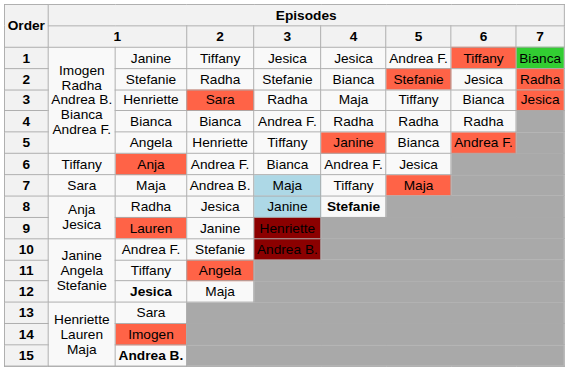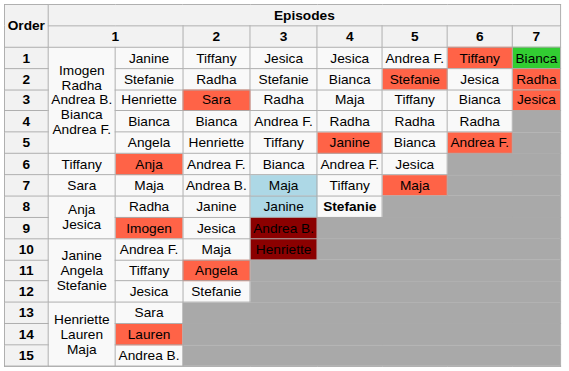(220, 206) Jesica -> (216, 206) Janine
(151, 228) Lauren -> (149, 228) Imogen
(220, 228) Janine -> (216, 228) Jesica
(287, 228) Henriette -> (284, 228) Andrea B.
(220, 249) Stefanie -> (216, 249) Maja
(287, 249) Andrea B. -> (284, 249) Henriette
(151, 291) bold -> (149, 291) normal
(220, 291) Maja -> (216, 291) Stefanie
(151, 334) Imogen -> (149, 334) Lauren
(151, 355) bold -> (149, 355) normal
